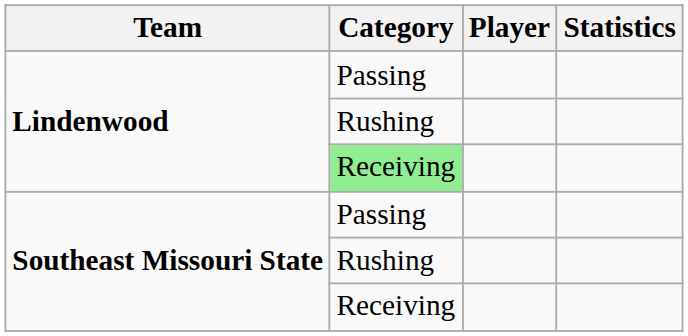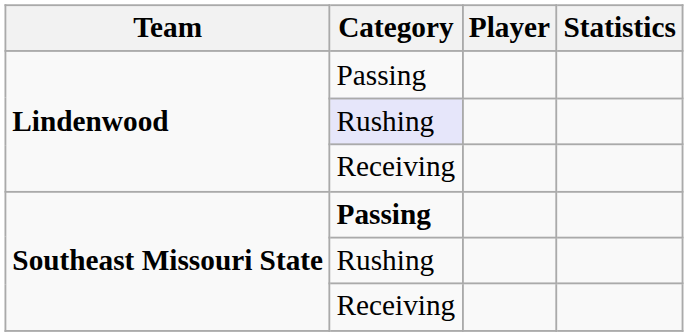(385, 120) no background -> (385, 120) lavender background
(396, 167) lightgreen background -> (396, 167) no background
(381, 213) normal -> (384, 213) bold
